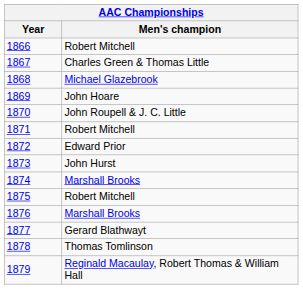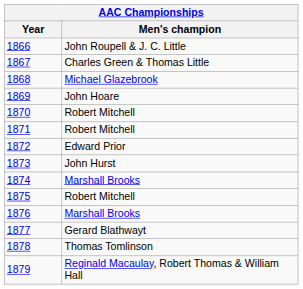(100, 46) Robert Mitchell -> (125, 46) John Roupell & J. C. Little
(125, 113) John Roupell & J. C. Little -> (100, 113) Robert Mitchell
